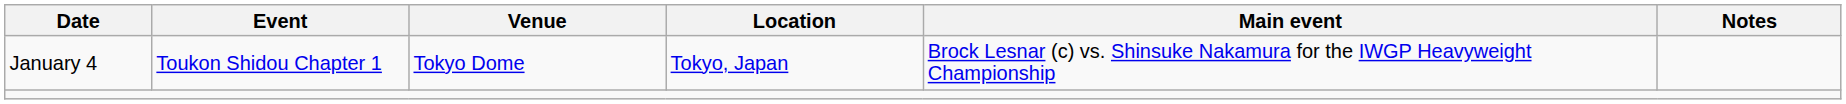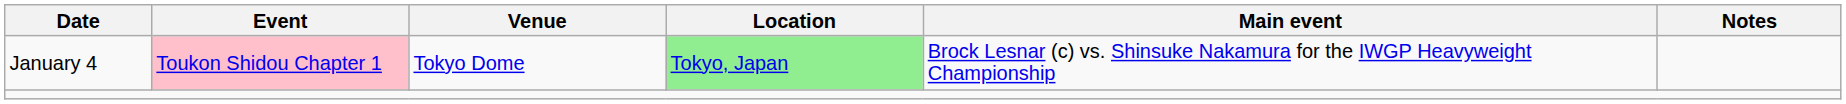(269, 63) no background -> (269, 63) pink background
(729, 63) no background -> (729, 63) lightgreen background
